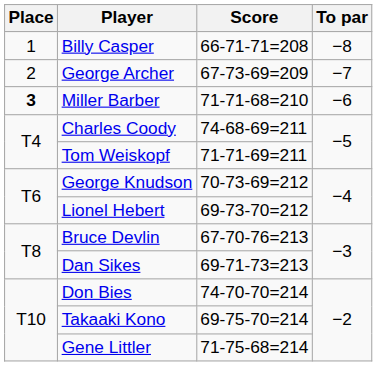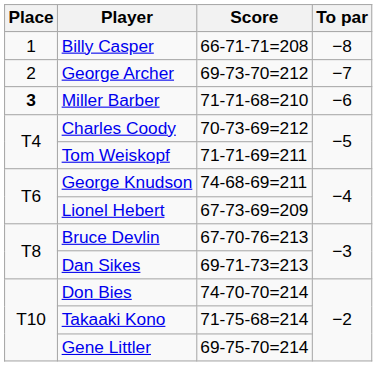(254, 73) 67-73-69=209 -> (254, 73) 69-73-70=212
(254, 127) 74-68-69=211 -> (254, 127) 70-73-69=212
(254, 182) 70-73-69=212 -> (254, 182) 74-68-69=211
(254, 210) 69-73-70=212 -> (254, 210) 67-73-69=209
(254, 319) 69-75-70=214 -> (254, 319) 71-75-68=214
(254, 347) 71-75-68=214 -> (254, 347) 69-75-70=214
